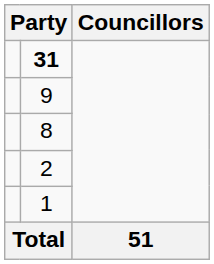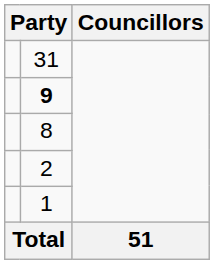(46, 58) bold -> (46, 58) normal
(46, 95) normal -> (46, 95) bold
